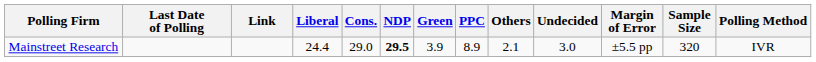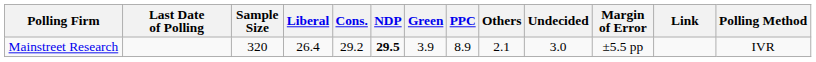columns swapped: (262, 21) <-> (690, 21)
(317, 47) 24.4 -> (308, 47) 26.4
(361, 47) 29.0 -> (352, 47) 29.2
